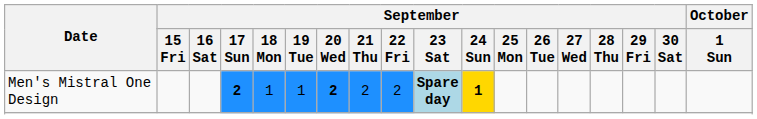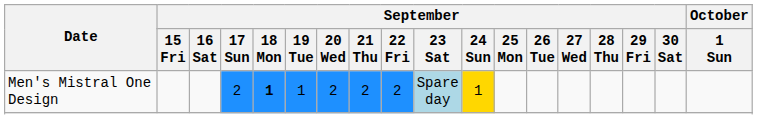(237, 91) bold -> (237, 91) normal
(269, 91) normal -> (269, 91) bold
(333, 91) bold -> (333, 91) normal
(438, 91) bold -> (438, 91) normal
(478, 91) bold -> (478, 91) normal
